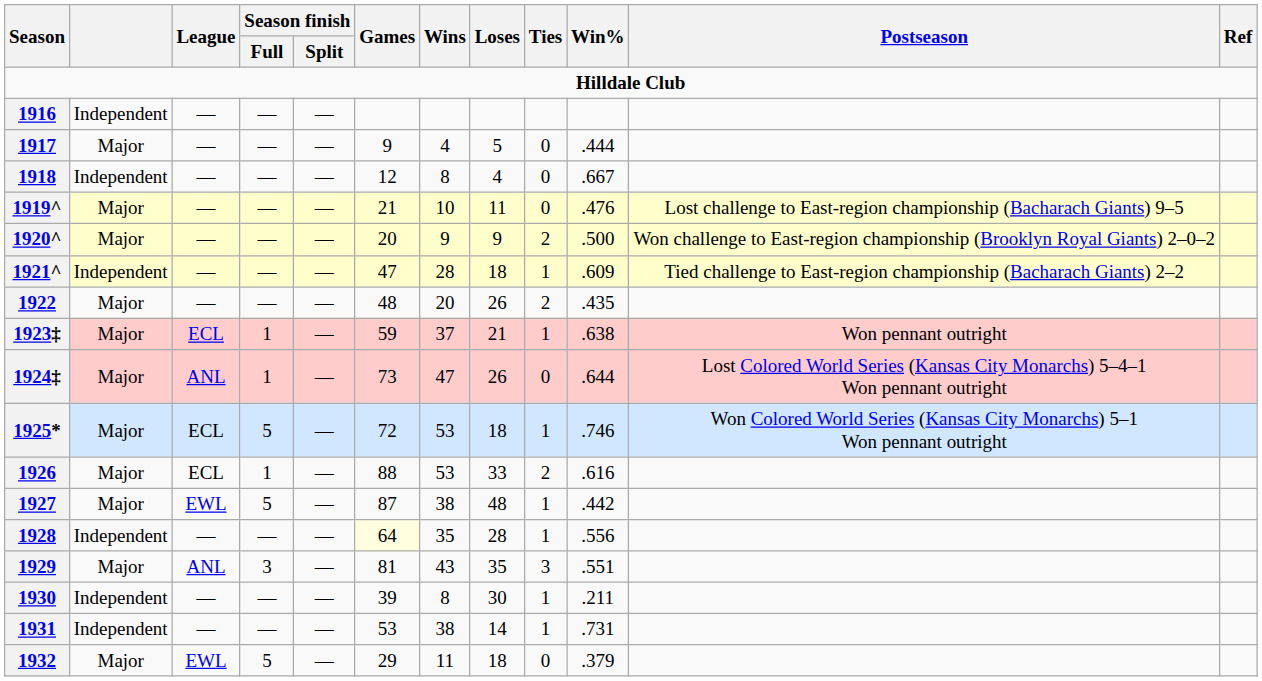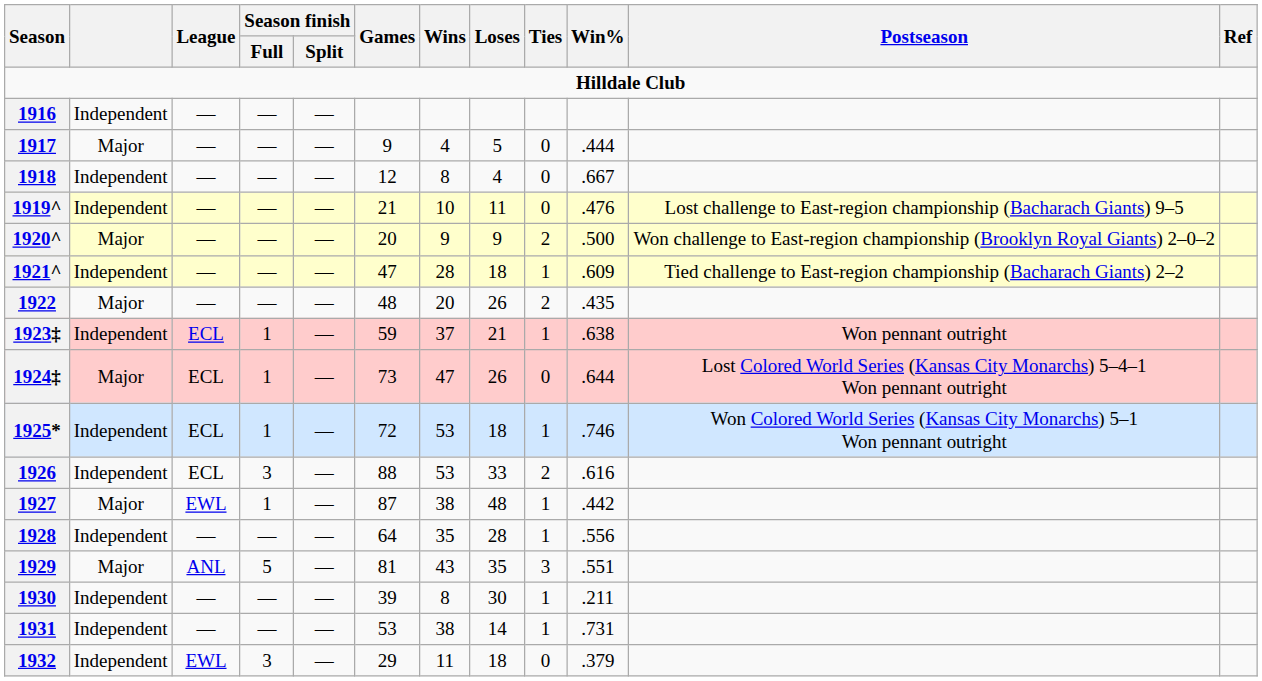(121, 208) Major -> (121, 208) Independent
(121, 333) Major -> (121, 333) Independent
(206, 376) ANL -> (206, 376) ECL
(121, 430) Major -> (121, 430) Independent
(267, 430) 5 -> (267, 430) 1
(121, 472) Major -> (121, 472) Independent
(267, 472) 1 -> (267, 472) 3
(267, 503) 5 -> (267, 503) 1
(387, 535) lightyellow background -> (387, 535) no background
(267, 566) 3 -> (267, 566) 5
(121, 660) Major -> (121, 660) Independent
(267, 660) 5 -> (267, 660) 3
